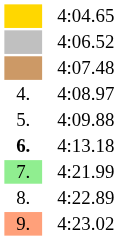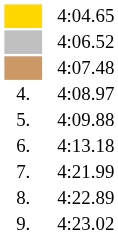(23, 145) bold -> (23, 145) normal
(23, 171) lightgreen background -> (23, 171) no background
(23, 223) lightsalmon background -> (23, 223) no background
